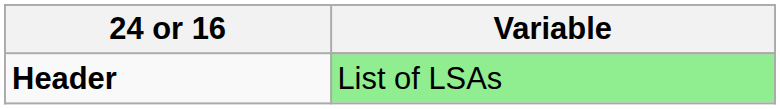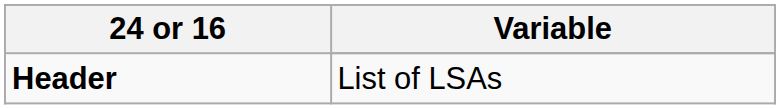(420, 77) lightgreen background -> (420, 77) no background
